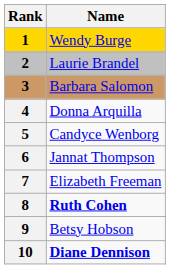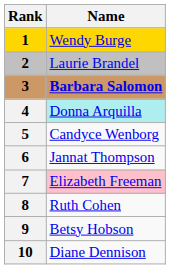(101, 87) normal -> (106, 87) bold
(96, 110) no background -> (96, 110) paleturquoise background
(105, 181) no background -> (105, 181) pink background
(88, 205) bold -> (85, 205) normal
(100, 252) bold -> (98, 252) normal
